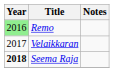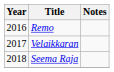(17, 28) lightgreen background -> (17, 28) no background
(17, 59) bold -> (17, 59) normal
